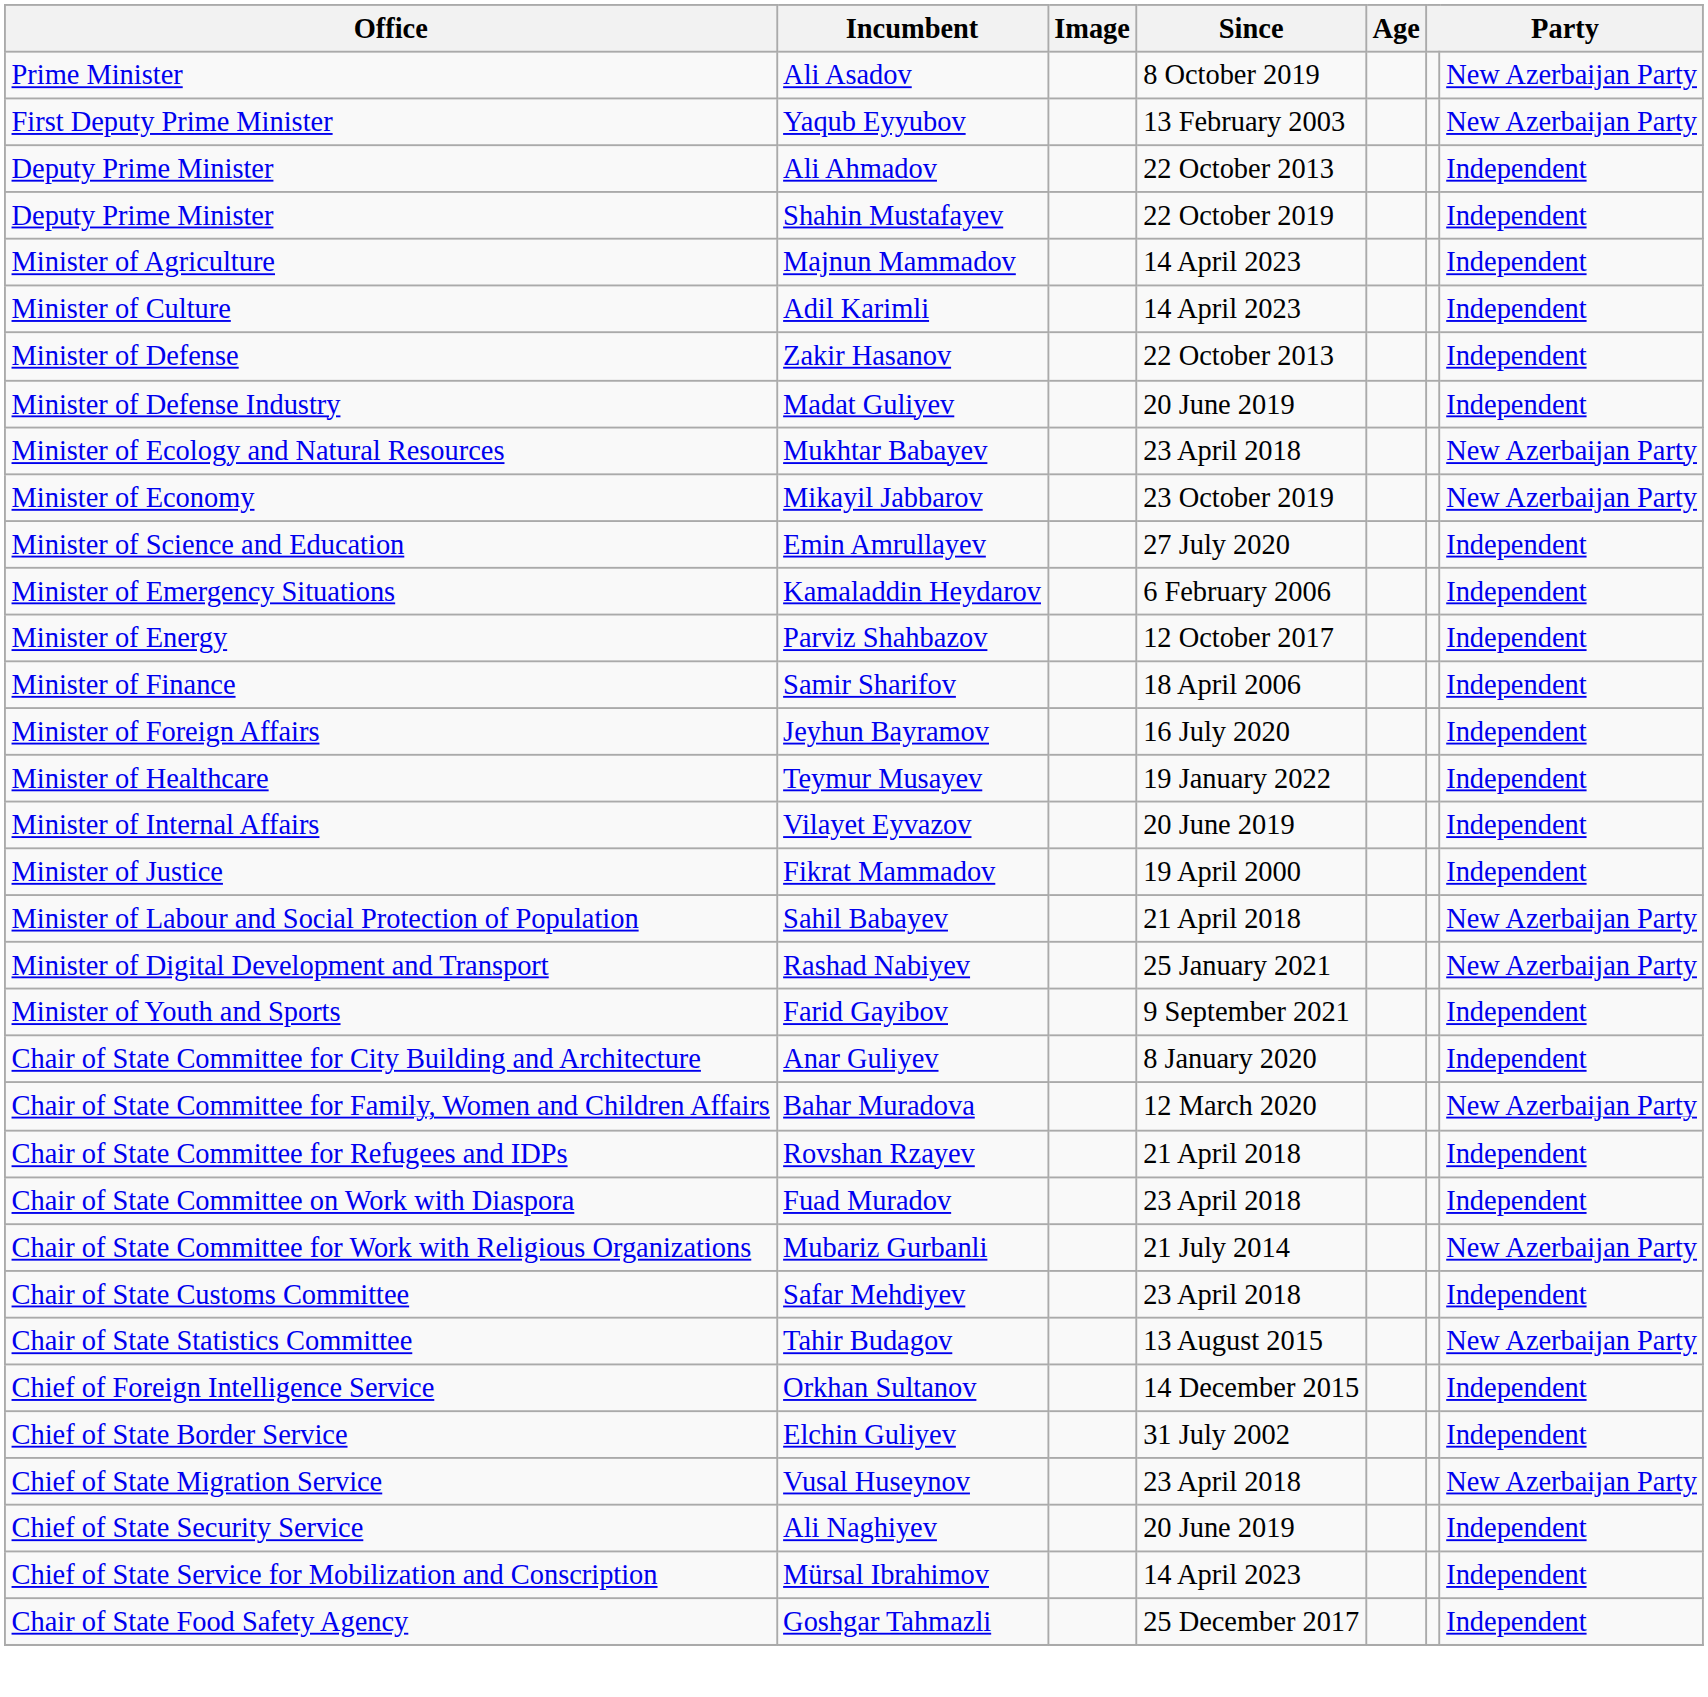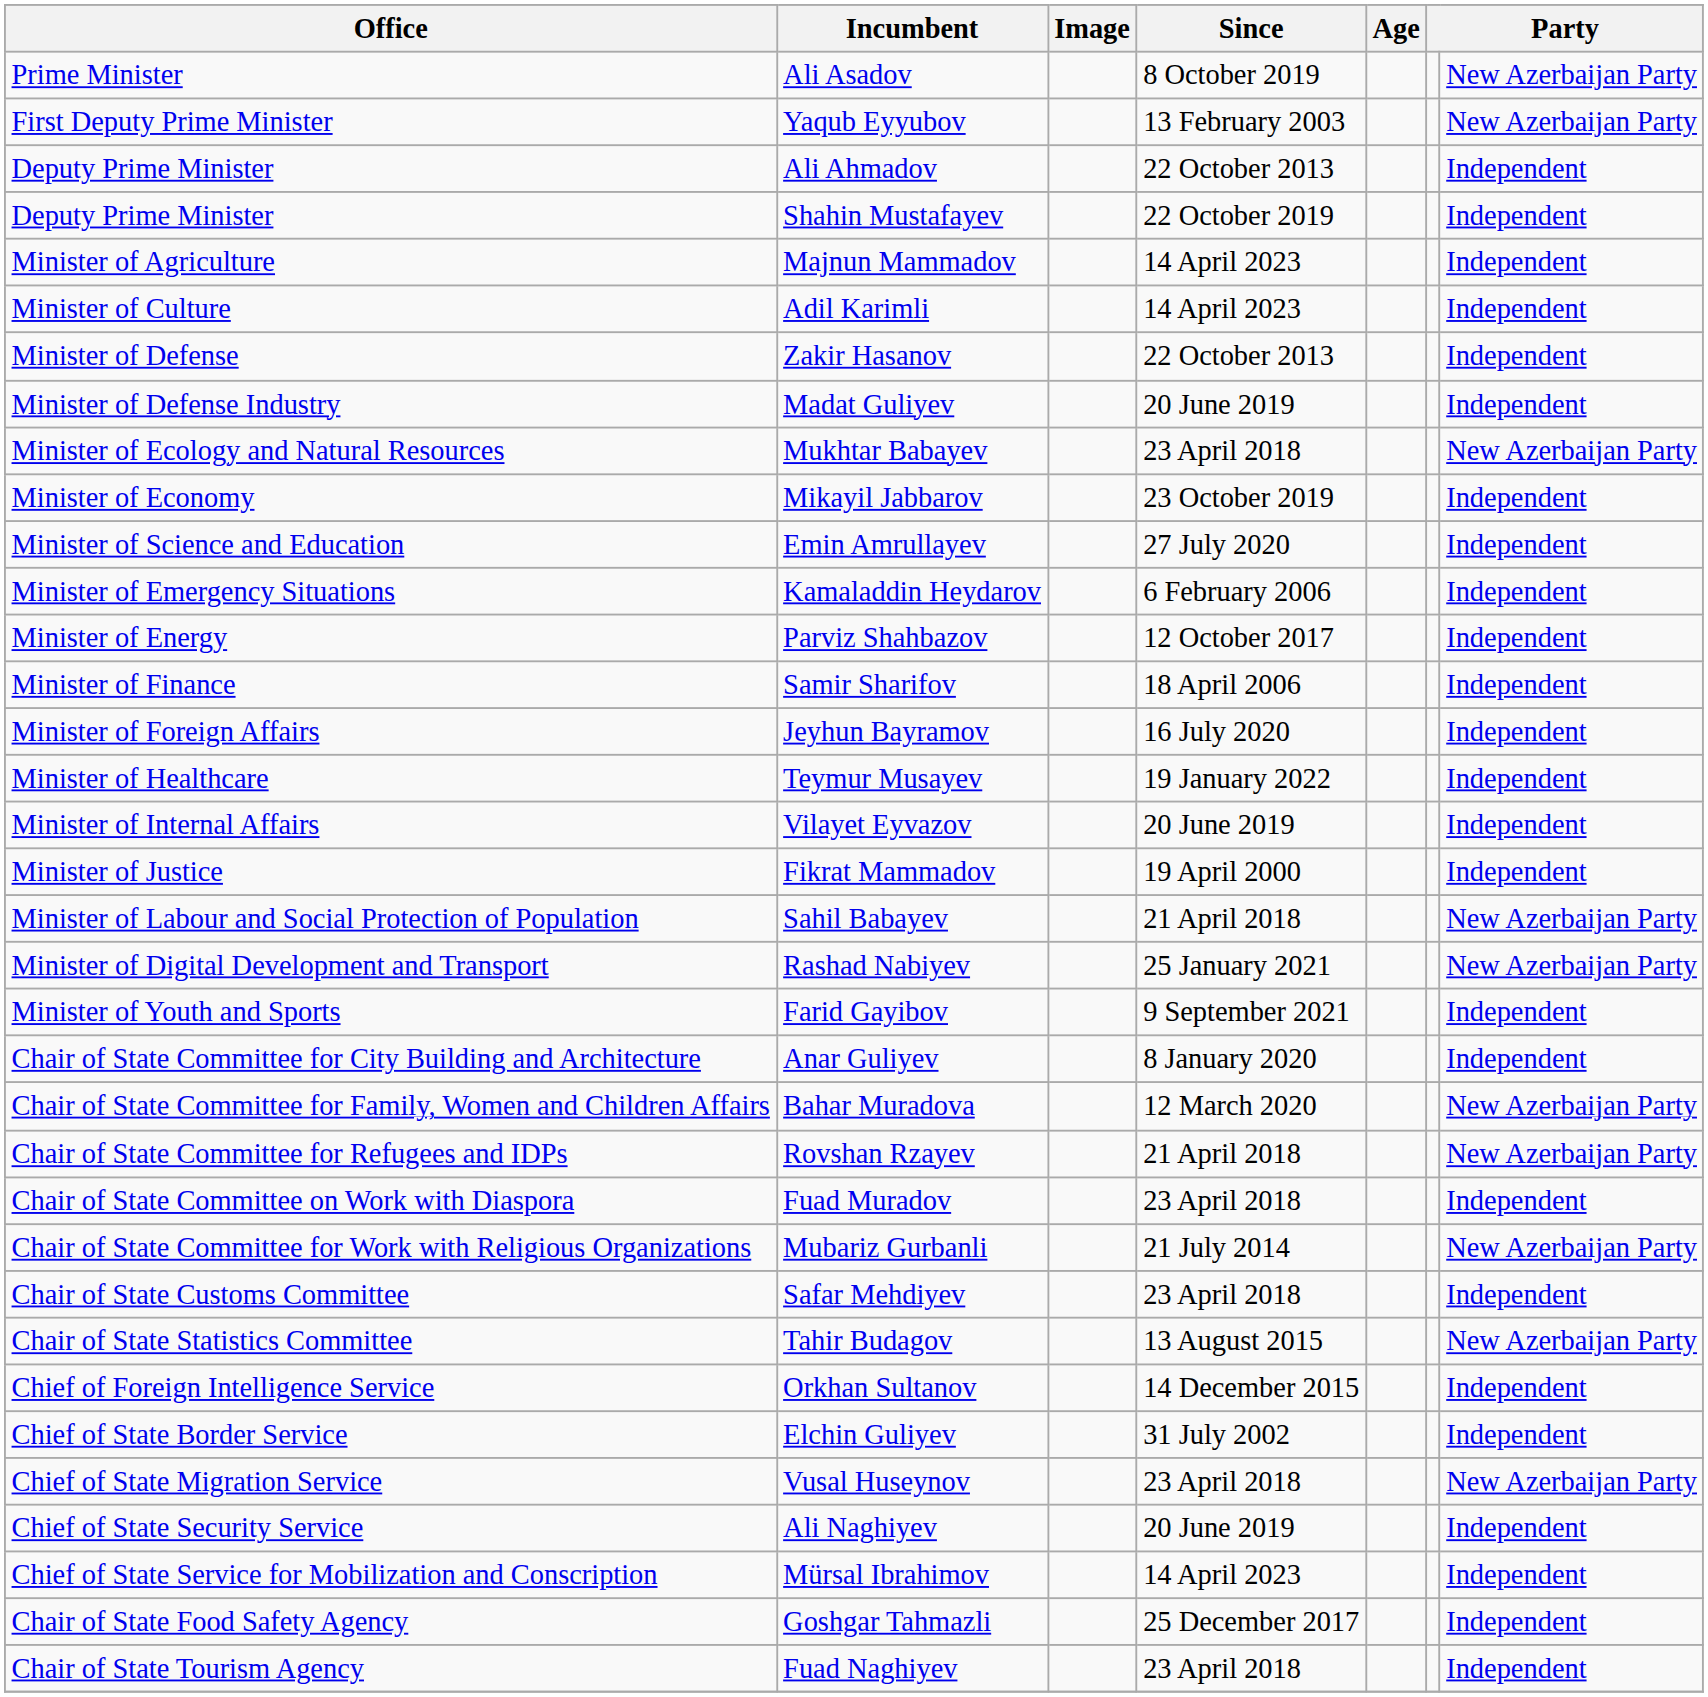(1572, 496) New Azerbaijan Party -> (1516, 496) Independent
(1516, 1152) Independent -> (1572, 1152) New Azerbaijan Party
+ row: (870, 1668)
